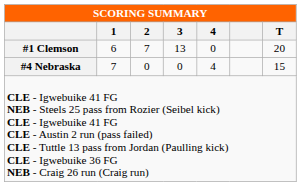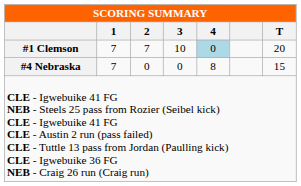(114, 48) 6 -> (114, 48) 7
(180, 48) 13 -> (180, 48) 10
(213, 48) no background -> (213, 48) lightblue background
(213, 66) 4 -> (213, 66) 8
